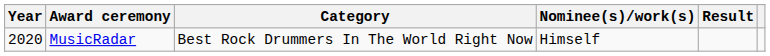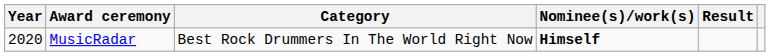(570, 40) normal -> (570, 40) bold
